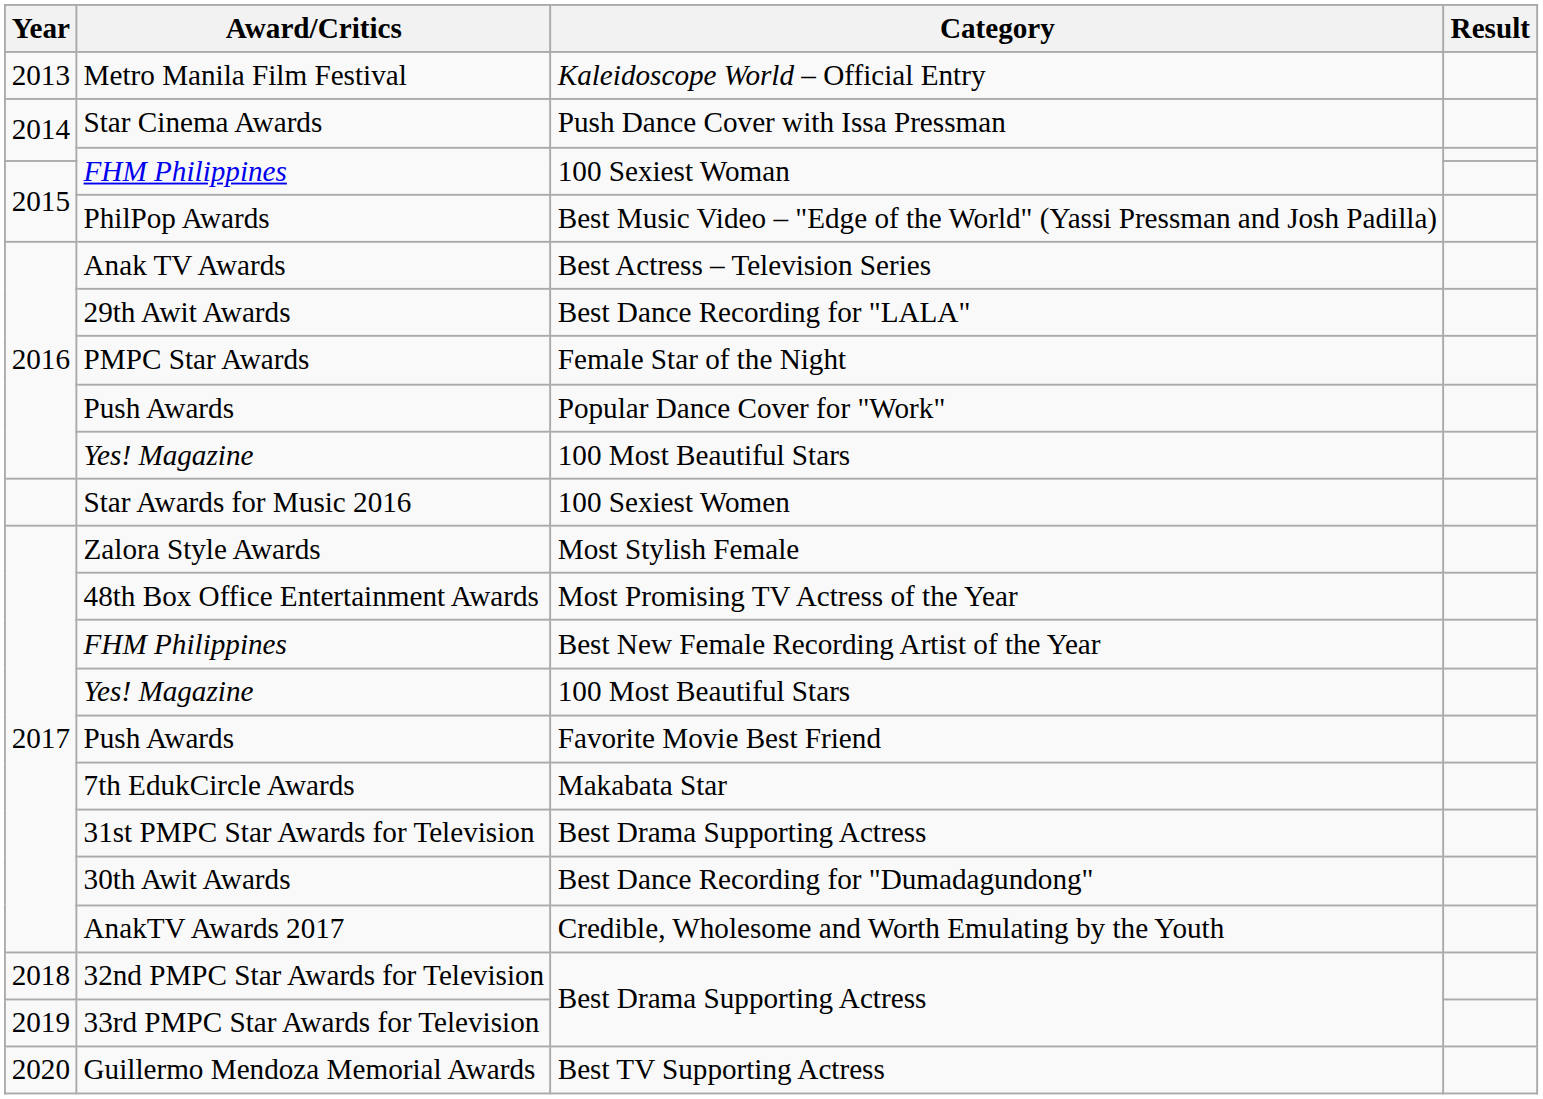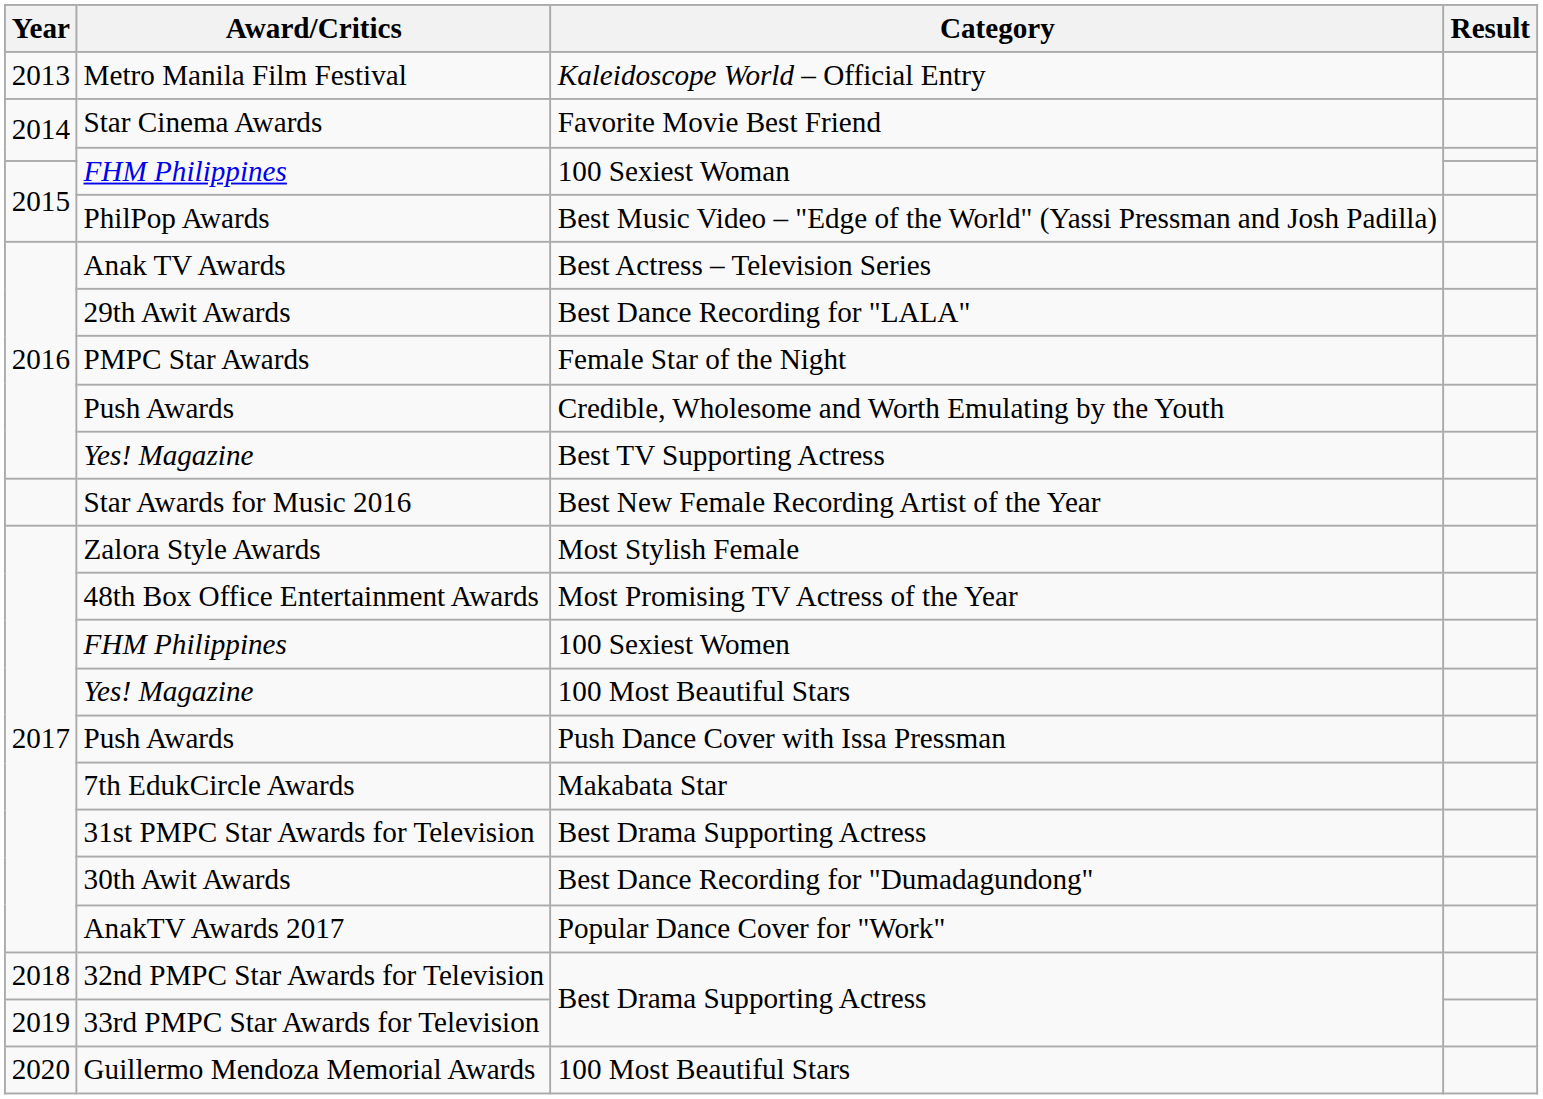(782, 122) Push Dance Cover with Issa Pressman -> (719, 122) Favorite Movie Best Friend
(752, 406) Popular Dance Cover for "Work" -> (891, 406) Credible, Wholesome and Worth Emulating by the Youth
(704, 453) 100 Most Beautiful Stars -> (721, 453) Best TV Supporting Actress
(674, 501) 100 Sexiest Women -> (829, 501) Best New Female Recording Artist of the Year
(829, 643) Best New Female Recording Artist of the Year -> (674, 643) 100 Sexiest Women
(719, 737) Favorite Movie Best Friend -> (782, 737) Push Dance Cover with Issa Pressman
(891, 927) Credible, Wholesome and Worth Emulating by the Youth -> (752, 927) Popular Dance Cover for "Work"
(721, 1069) Best TV Supporting Actress -> (704, 1069) 100 Most Beautiful Stars
